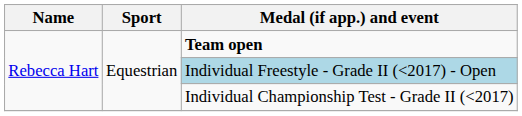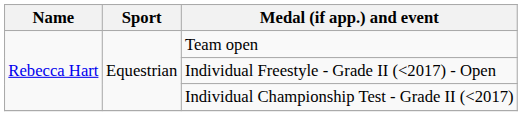(224, 44) bold -> (222, 44) normal
(340, 70) lightblue background -> (340, 70) no background
